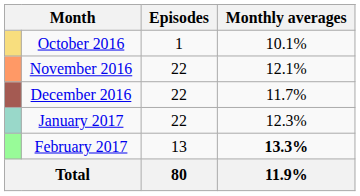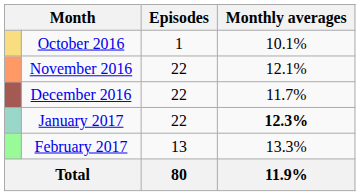(286, 120) normal -> (286, 120) bold
(286, 146) bold -> (286, 146) normal
